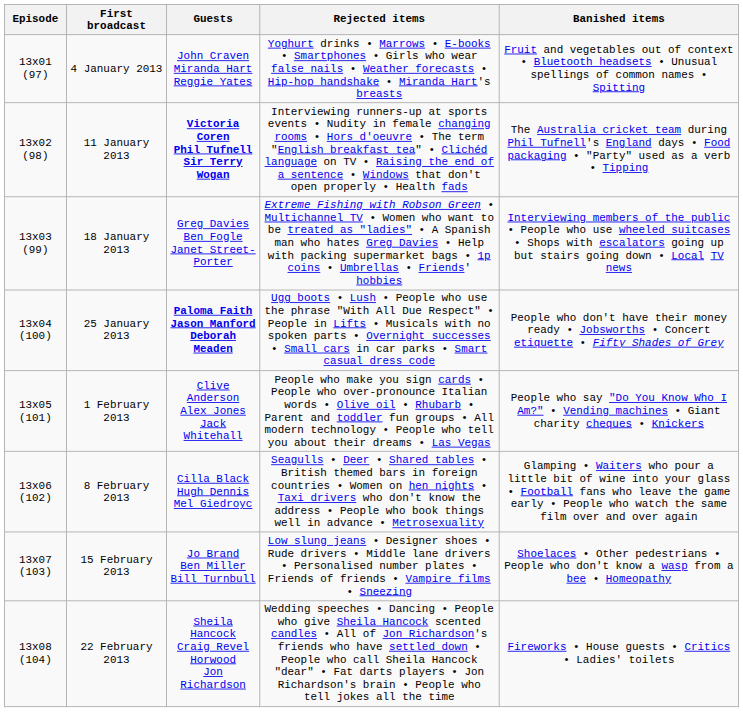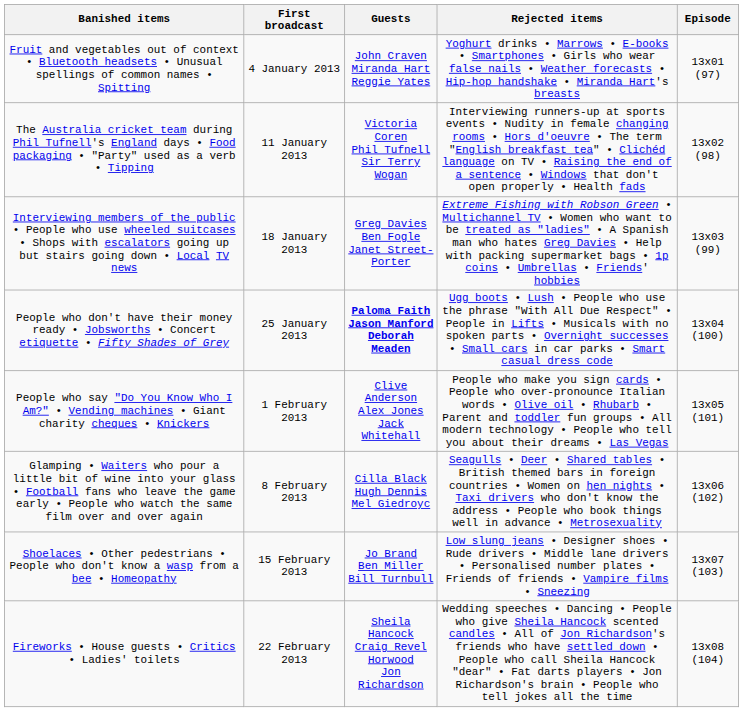columns swapped: (35, 20) <-> (619, 20)
(213, 150) bold -> (391, 150) normal
